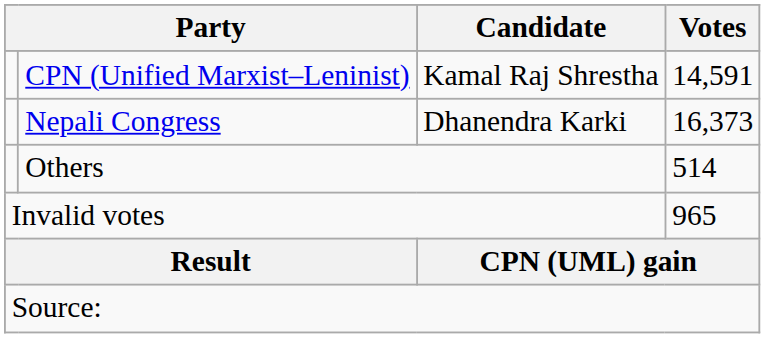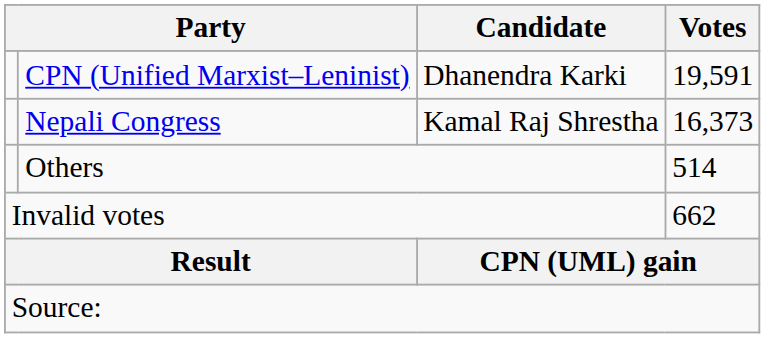(541, 74) Kamal Raj Shrestha -> (525, 74) Dhanendra Karki
(713, 74) 14,591 -> (713, 74) 19,591
(525, 121) Dhanendra Karki -> (541, 121) Kamal Raj Shrestha
(694, 214) 965 -> (694, 214) 662
